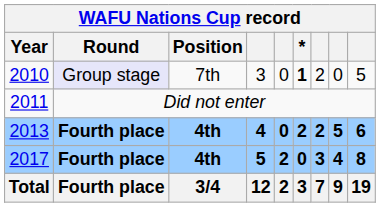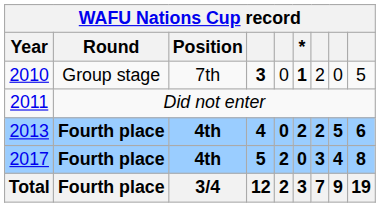(111, 74) lavender background -> (111, 74) no background
(261, 74) normal -> (261, 74) bold
